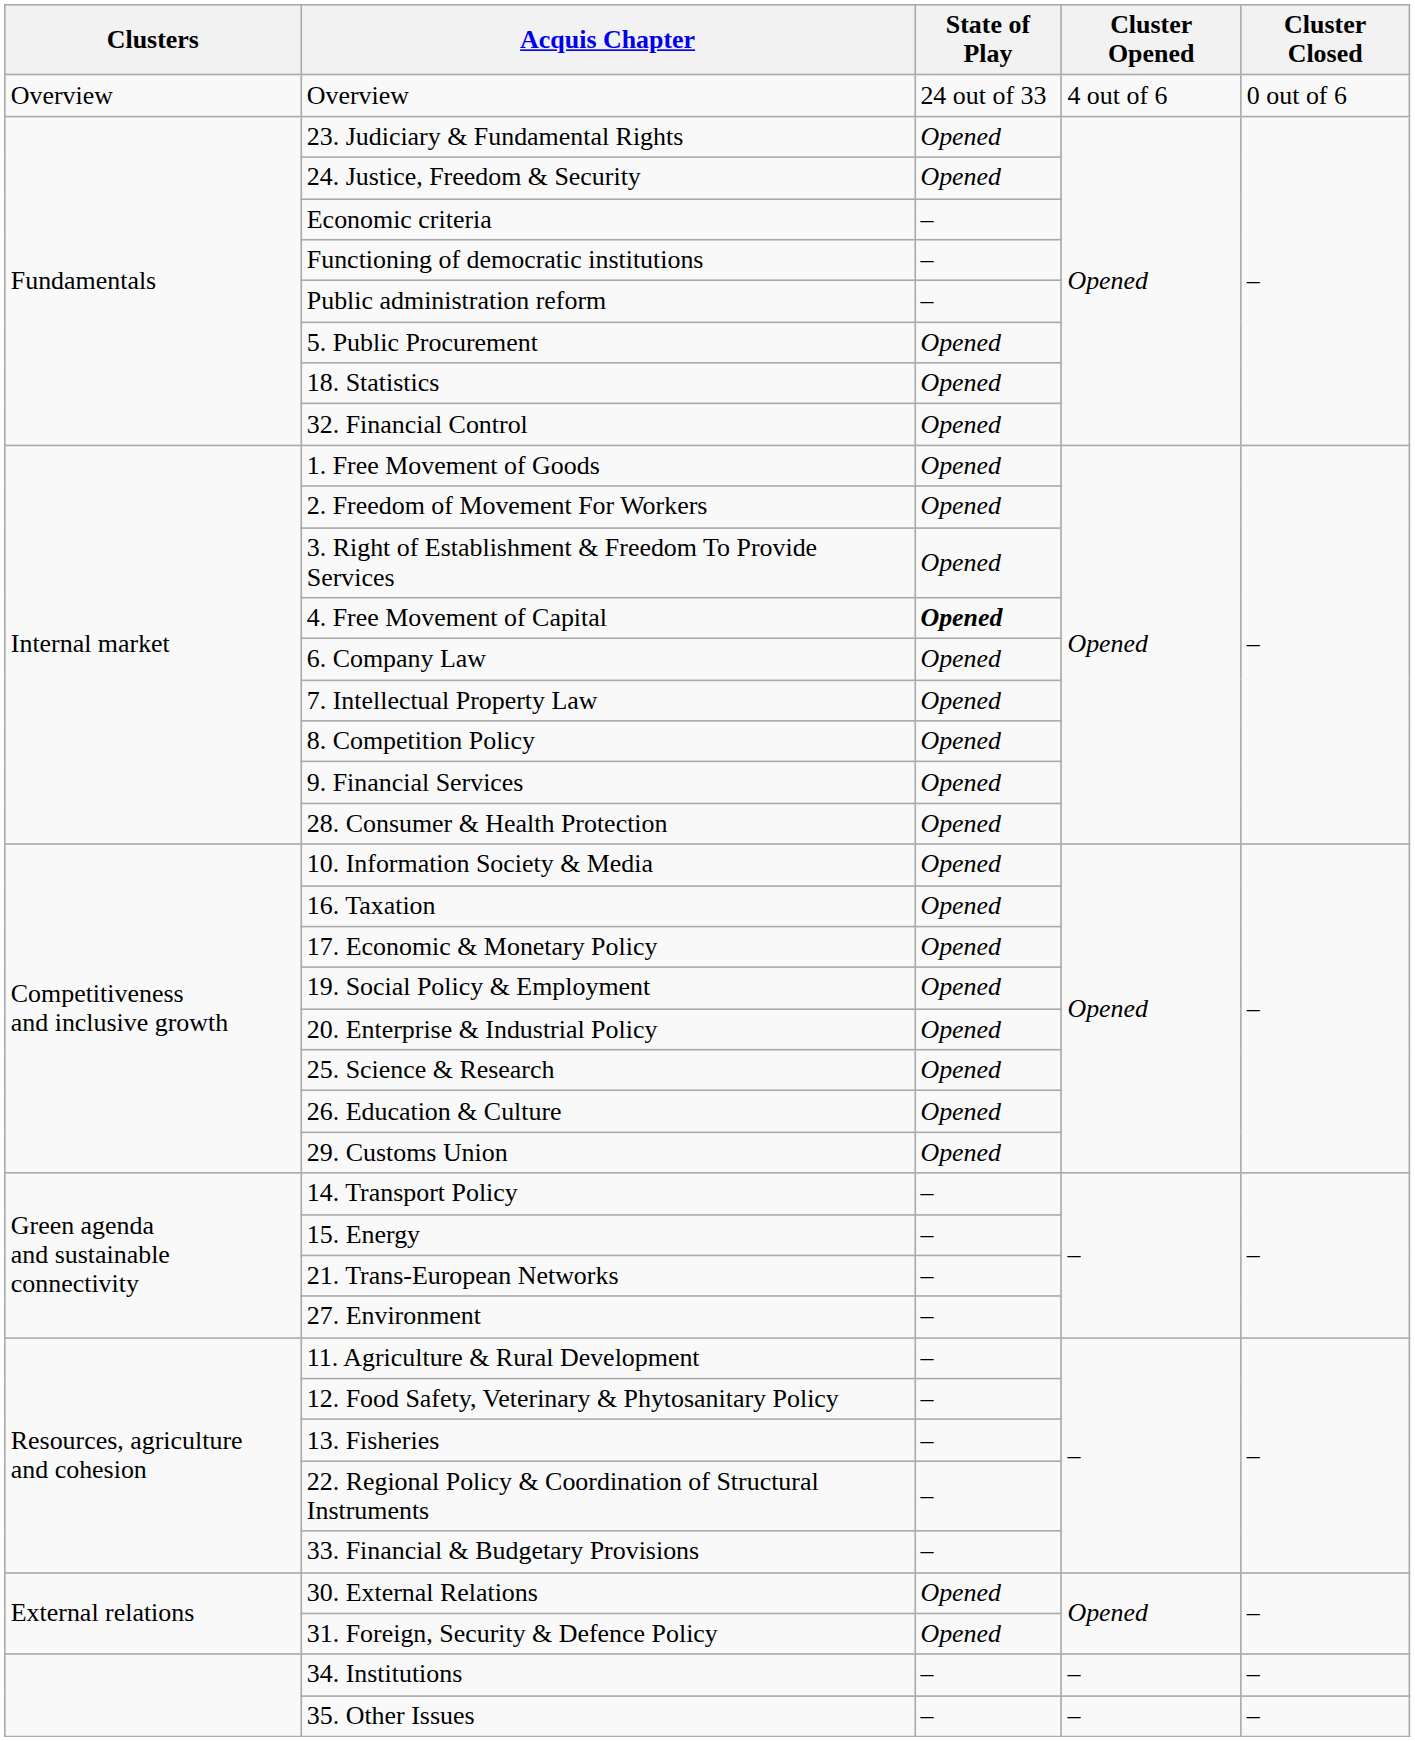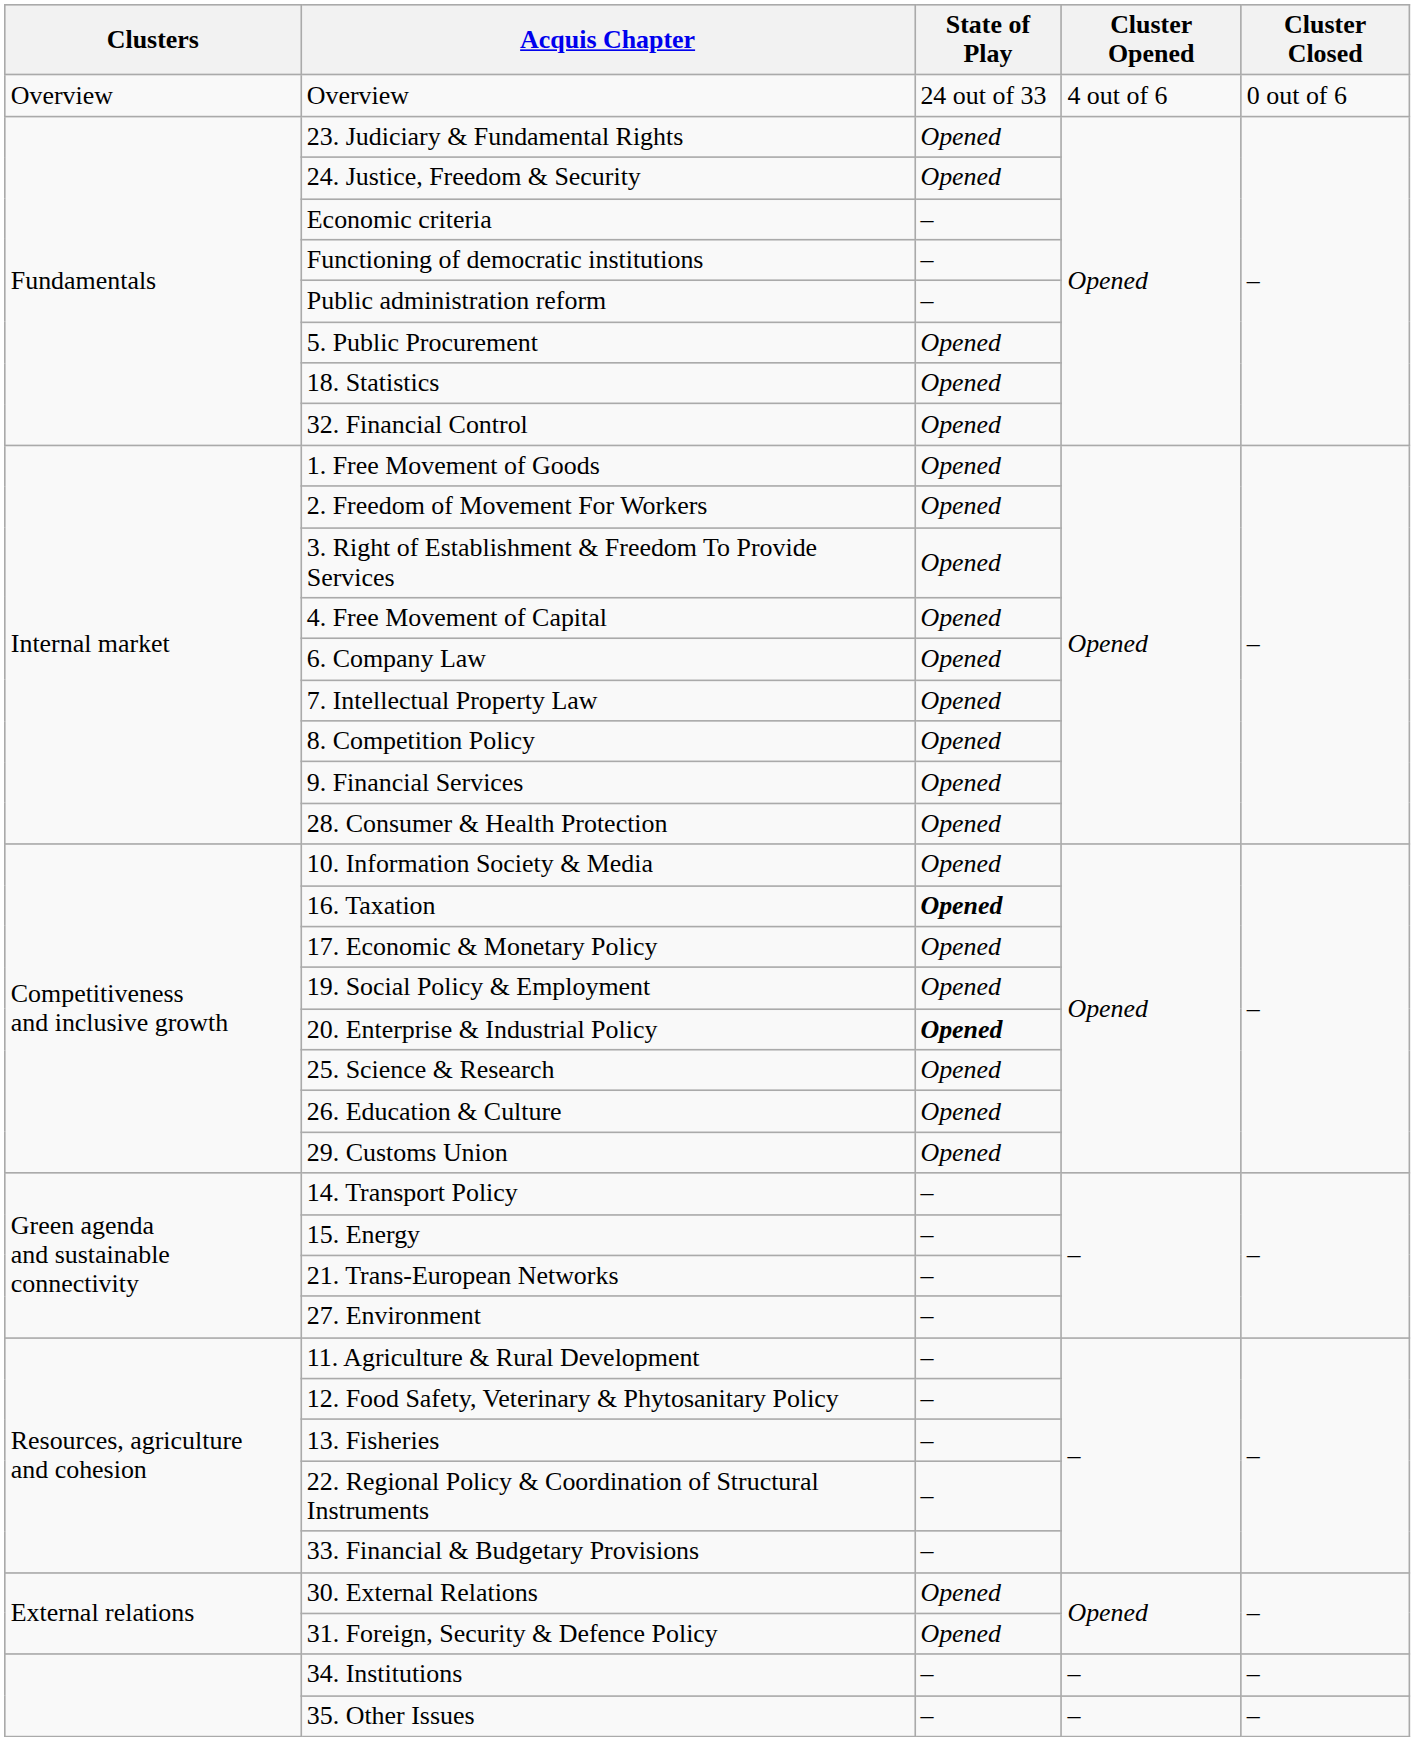(961, 617) bold -> (961, 617) normal
(961, 905) normal -> (961, 905) bold
(961, 1028) normal -> (961, 1028) bold
